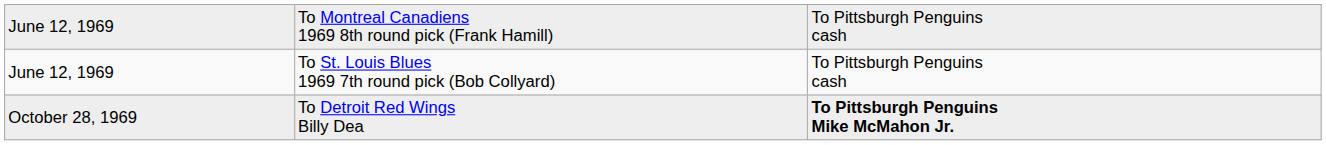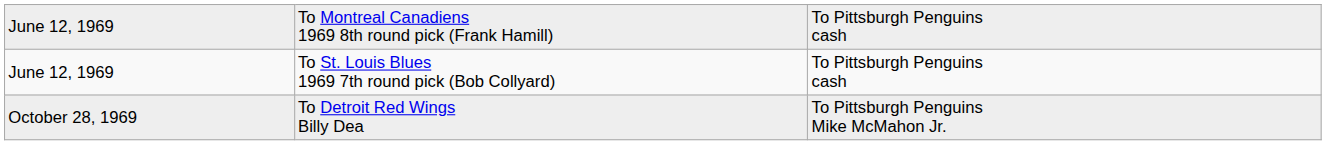(905, 117) bold -> (897, 117) normal
